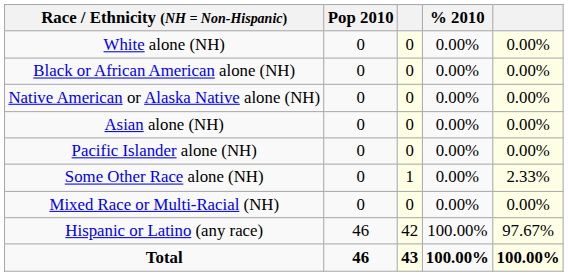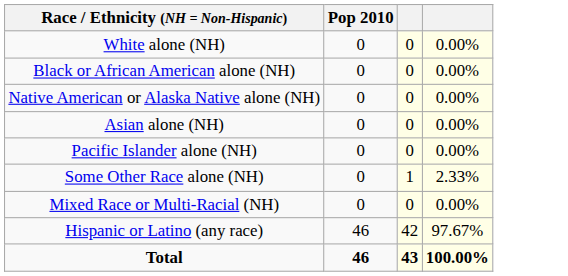- column: (457, 17)
